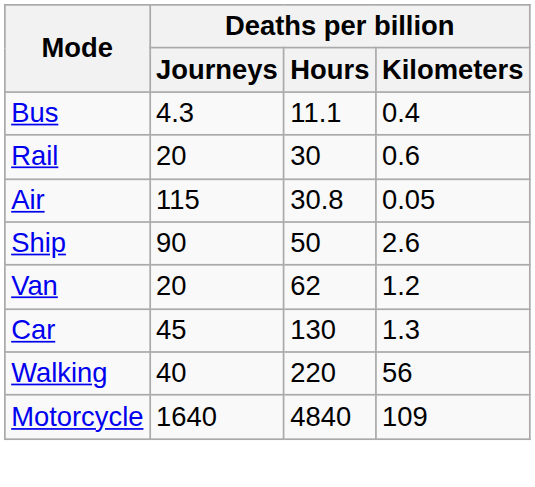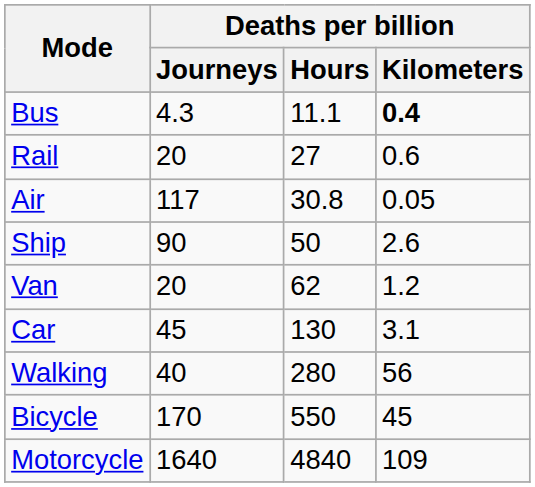(401, 112) normal -> (401, 112) bold
(306, 156) 30 -> (306, 156) 27
(178, 199) 115 -> (178, 199) 117
(401, 329) 1.3 -> (401, 329) 3.1
(313, 373) 220 -> (313, 373) 280
+ row: (54, 416)
